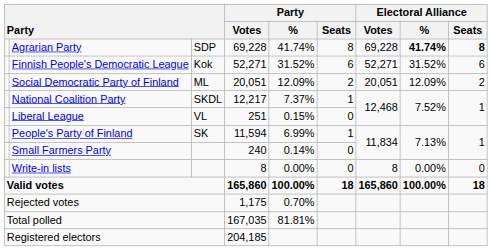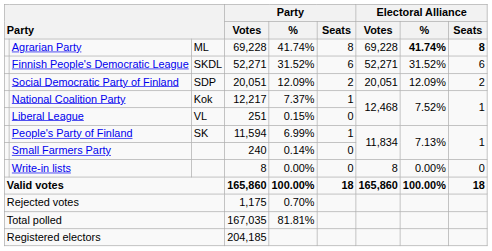(205, 47) SDP -> (201, 47) ML
(203, 64) Kok -> (208, 64) SKDL
(201, 82) ML -> (205, 82) SDP
(208, 99) SKDL -> (203, 99) Kok
